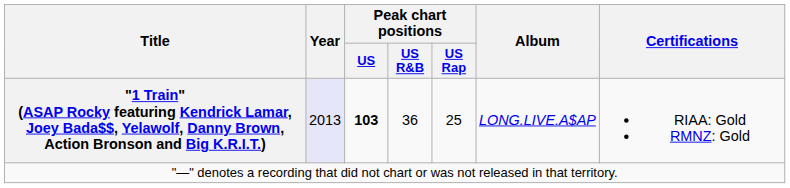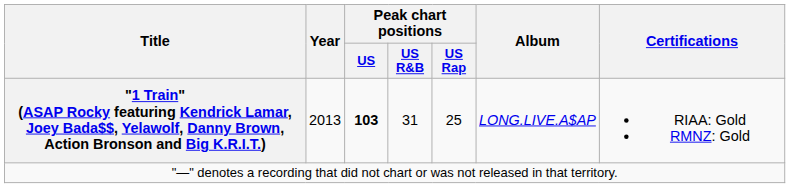(325, 120) lavender background -> (325, 120) no background
(410, 120) 36 -> (410, 120) 31
